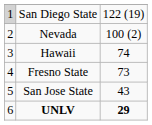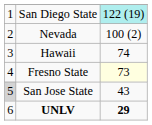(10, 14) lightgrey background -> (10, 14) no background
(124, 14) no background -> (124, 14) paleturquoise background
(124, 72) no background -> (124, 72) lightyellow background
(10, 91) no background -> (10, 91) lightgrey background
